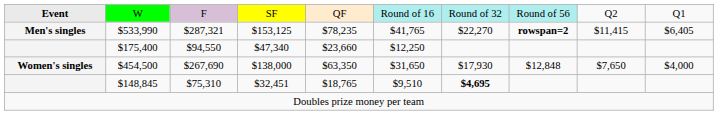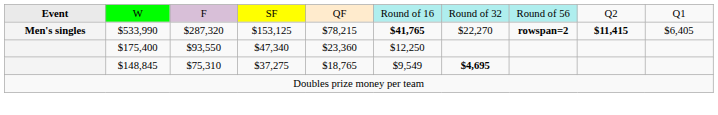(204, 31) $287,321 -> (204, 31) $287,320
(339, 31) $78,235 -> (339, 31) $78,215
(407, 31) normal -> (407, 31) bold
(611, 31) normal -> (611, 31) bold
(204, 48) $94,550 -> (204, 48) $93,550
(339, 48) $23,660 -> (339, 48) $23,360
- row: (138, 66)
(272, 83) $32,451 -> (272, 66) $37,275
(407, 83) $9,510 -> (407, 66) $9,549
